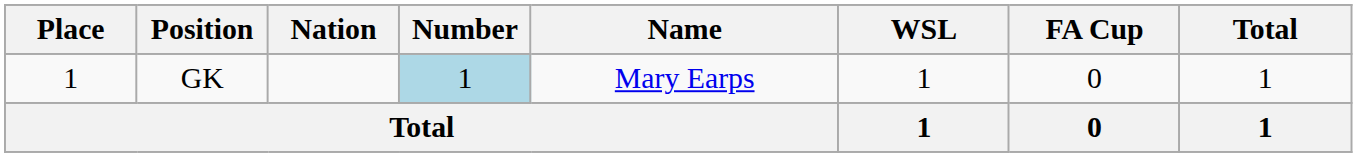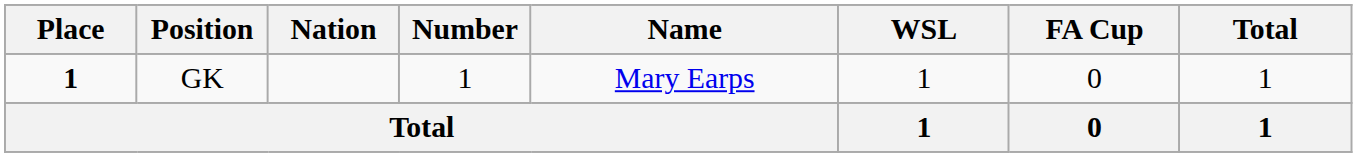(71, 78) normal -> (71, 78) bold
(465, 78) lightblue background -> (465, 78) no background
